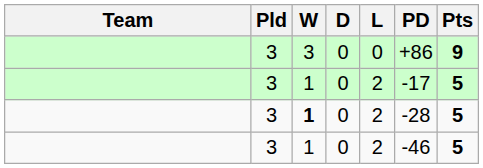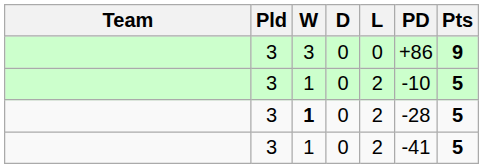(416, 83) -17 -> (416, 83) -10
(416, 147) -46 -> (416, 147) -41
